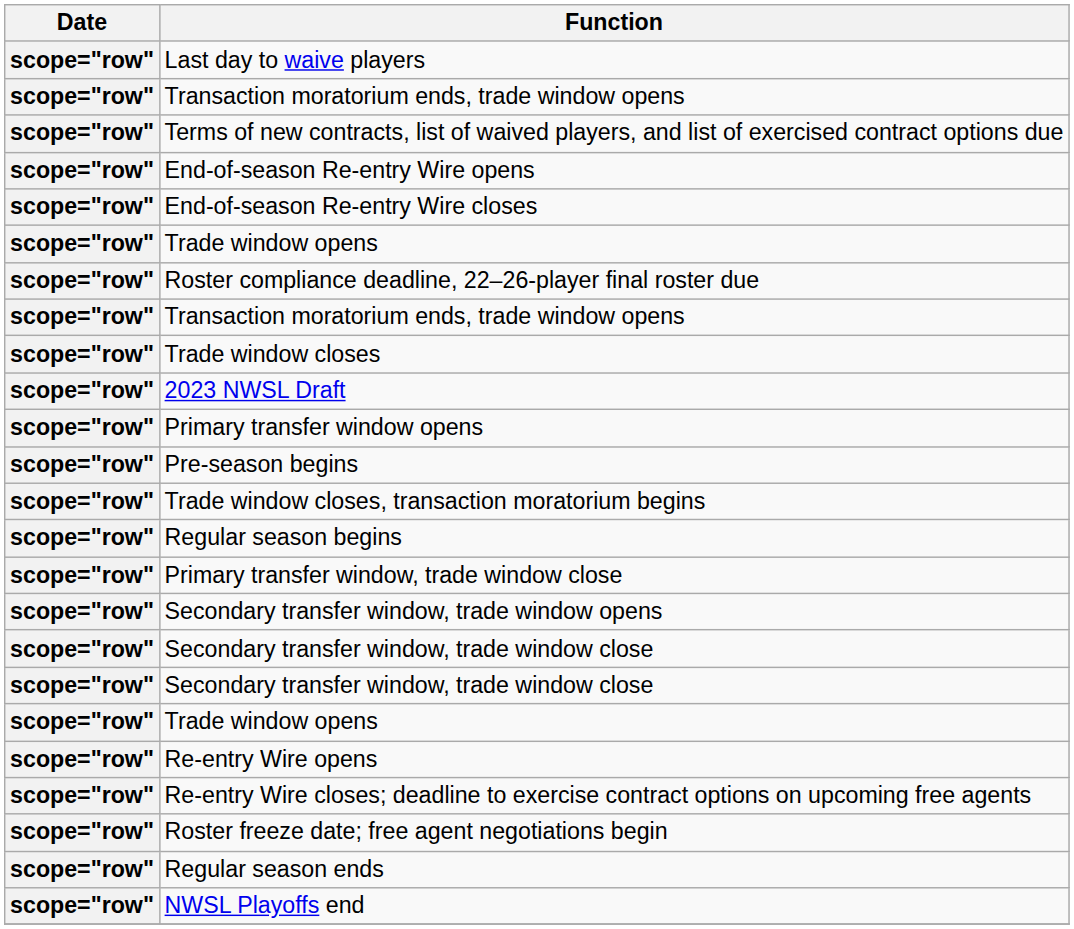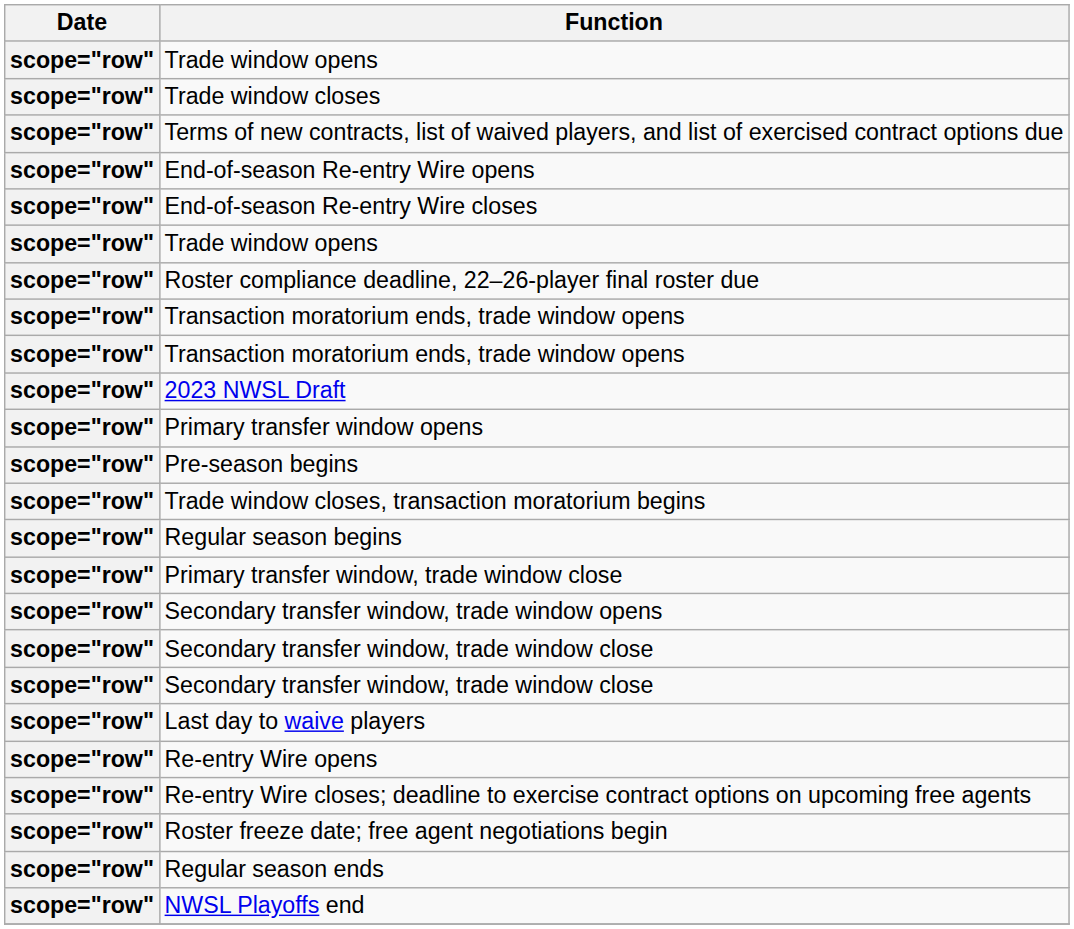(295, 59) Last day to waive players -> (271, 59) Trade window opens
(425, 96) Transaction moratorium ends, trade window opens -> (272, 96) Trade window closes
(272, 354) Trade window closes -> (425, 354) Transaction moratorium ends, trade window opens
(271, 721) Trade window opens -> (295, 721) Last day to waive players
